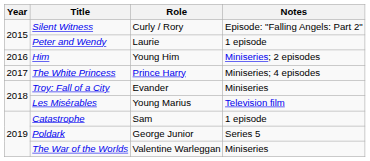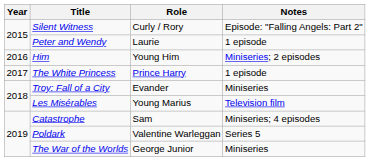(273, 73) Miniseries; 4 episodes -> (246, 73) 1 episode
(246, 118) 1 episode -> (273, 118) Miniseries; 4 episodes
(163, 133) George Junior -> (177, 133) Valentine Warleggan
(177, 149) Valentine Warleggan -> (163, 149) George Junior
